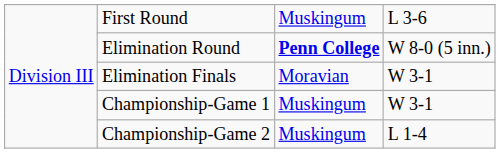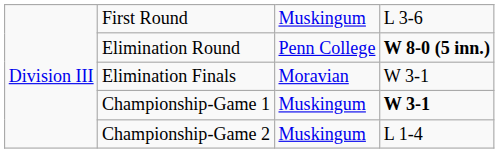(329, 47) bold -> (327, 47) normal
(439, 47) normal -> (437, 47) bold
(410, 104) normal -> (407, 104) bold
